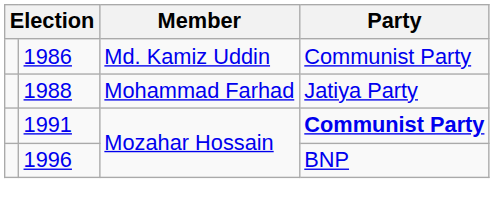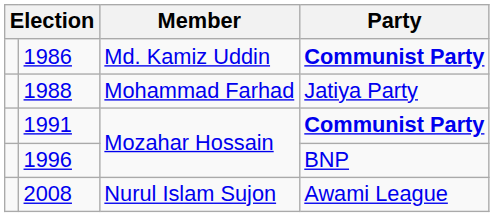(388, 56) normal -> (394, 56) bold
+ row: (48, 194)
